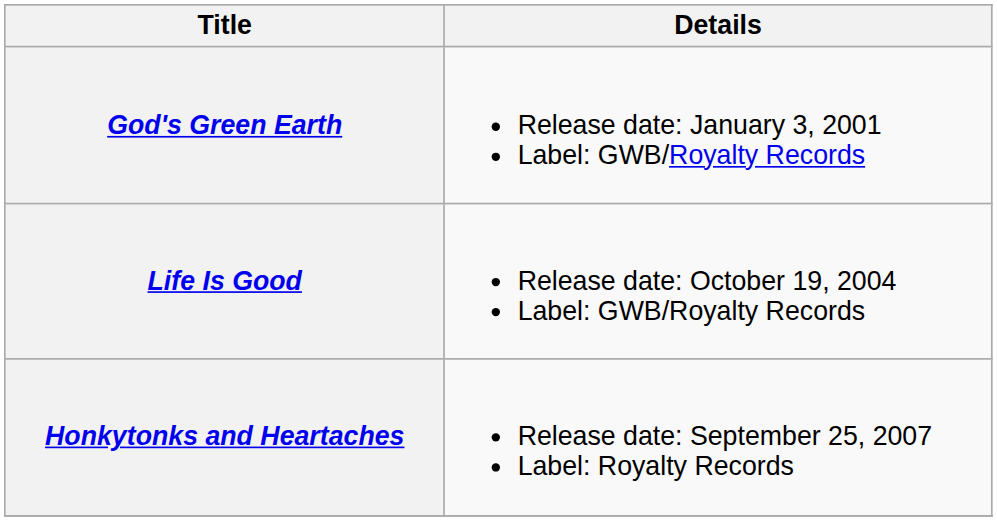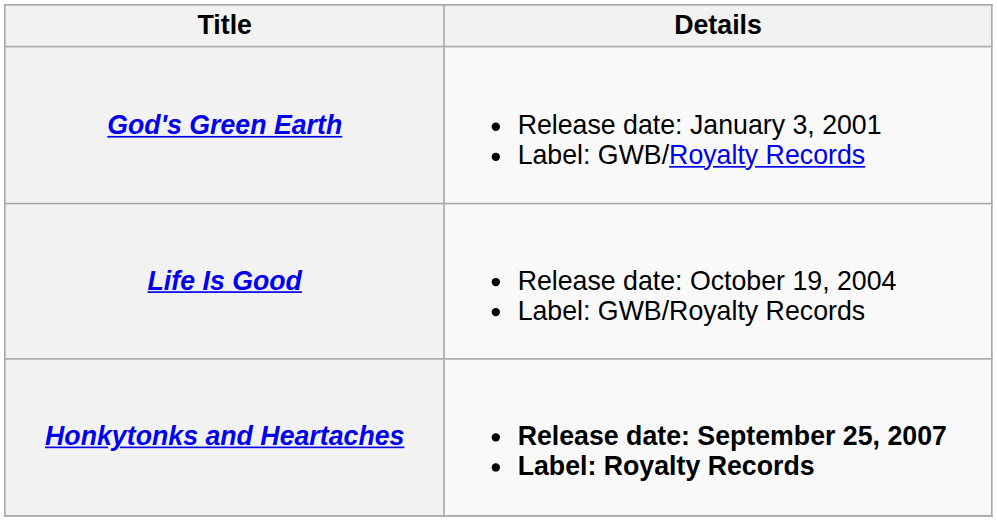(718, 452) normal -> (718, 452) bold
